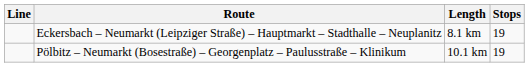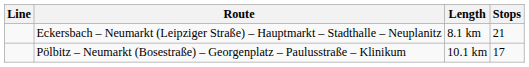(499, 33) 19 -> (499, 33) 21
(499, 52) 19 -> (499, 52) 17
